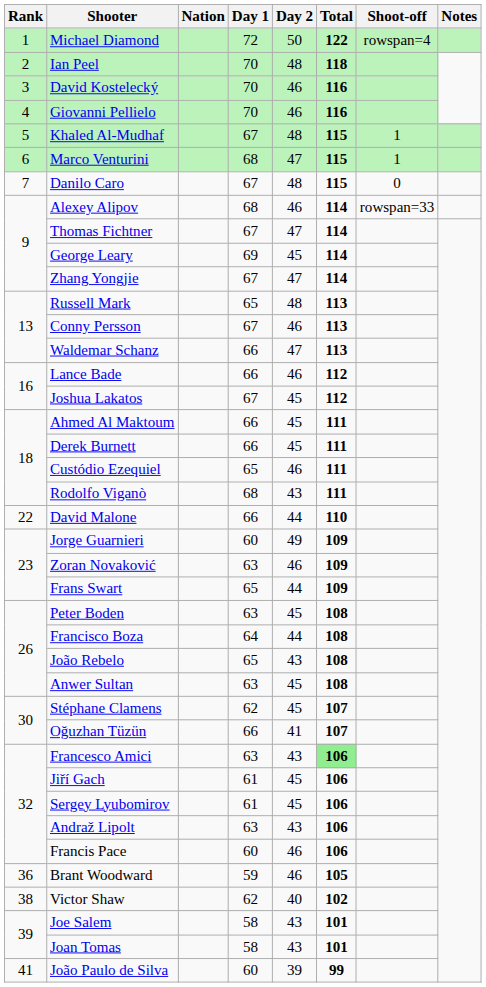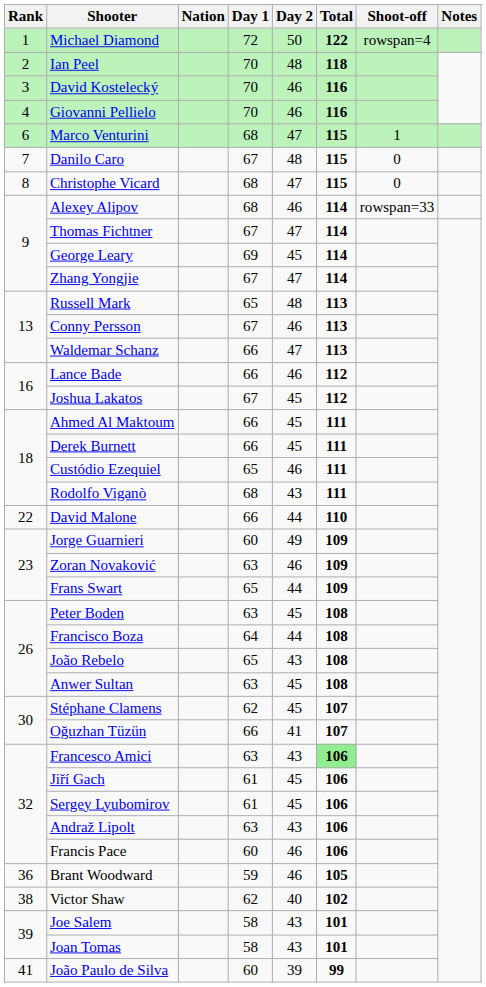- row: (107, 135)
+ row: (105, 183)
